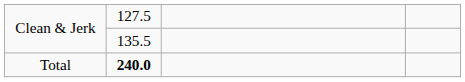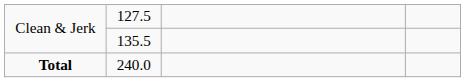(55, 64) normal -> (55, 64) bold
(134, 64) bold -> (134, 64) normal
